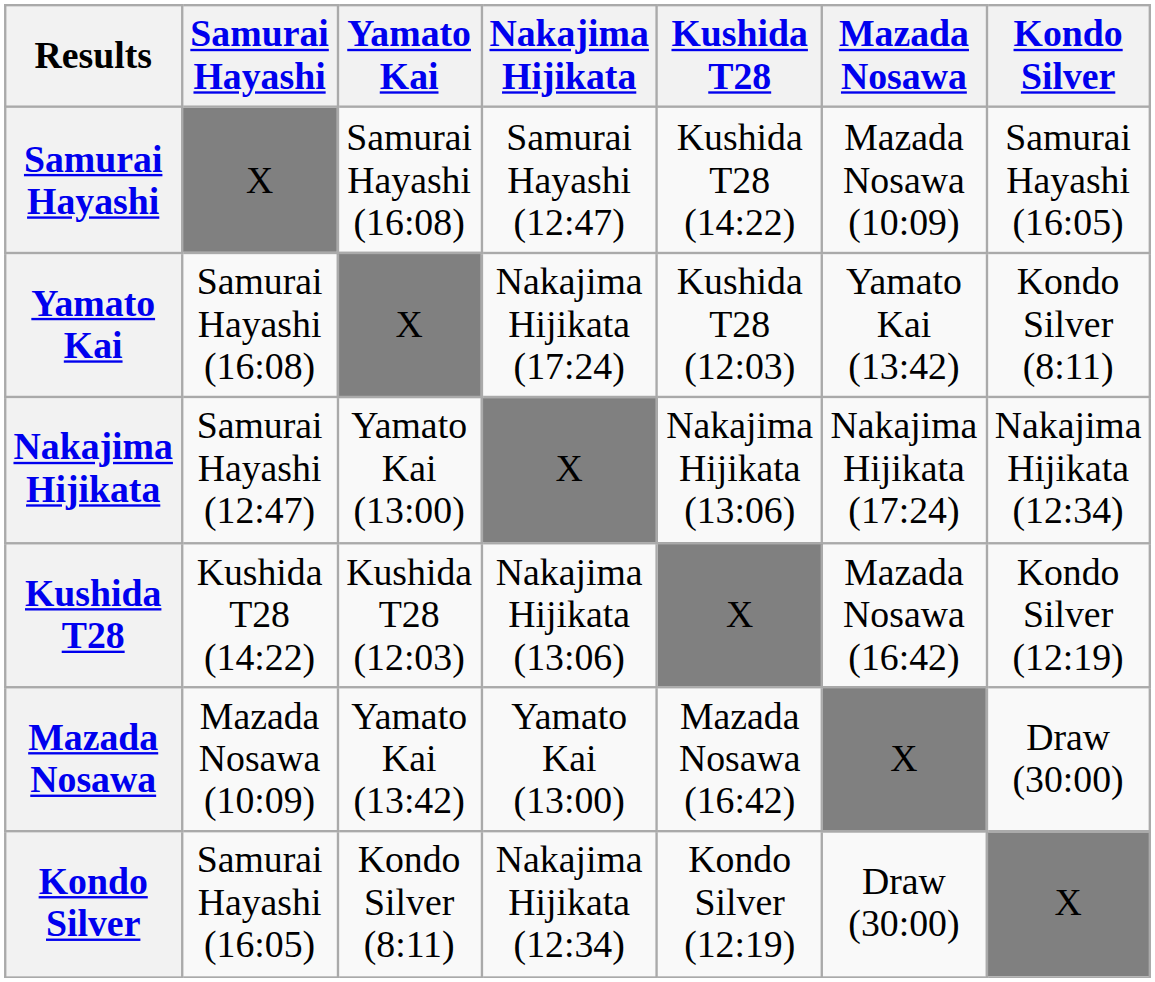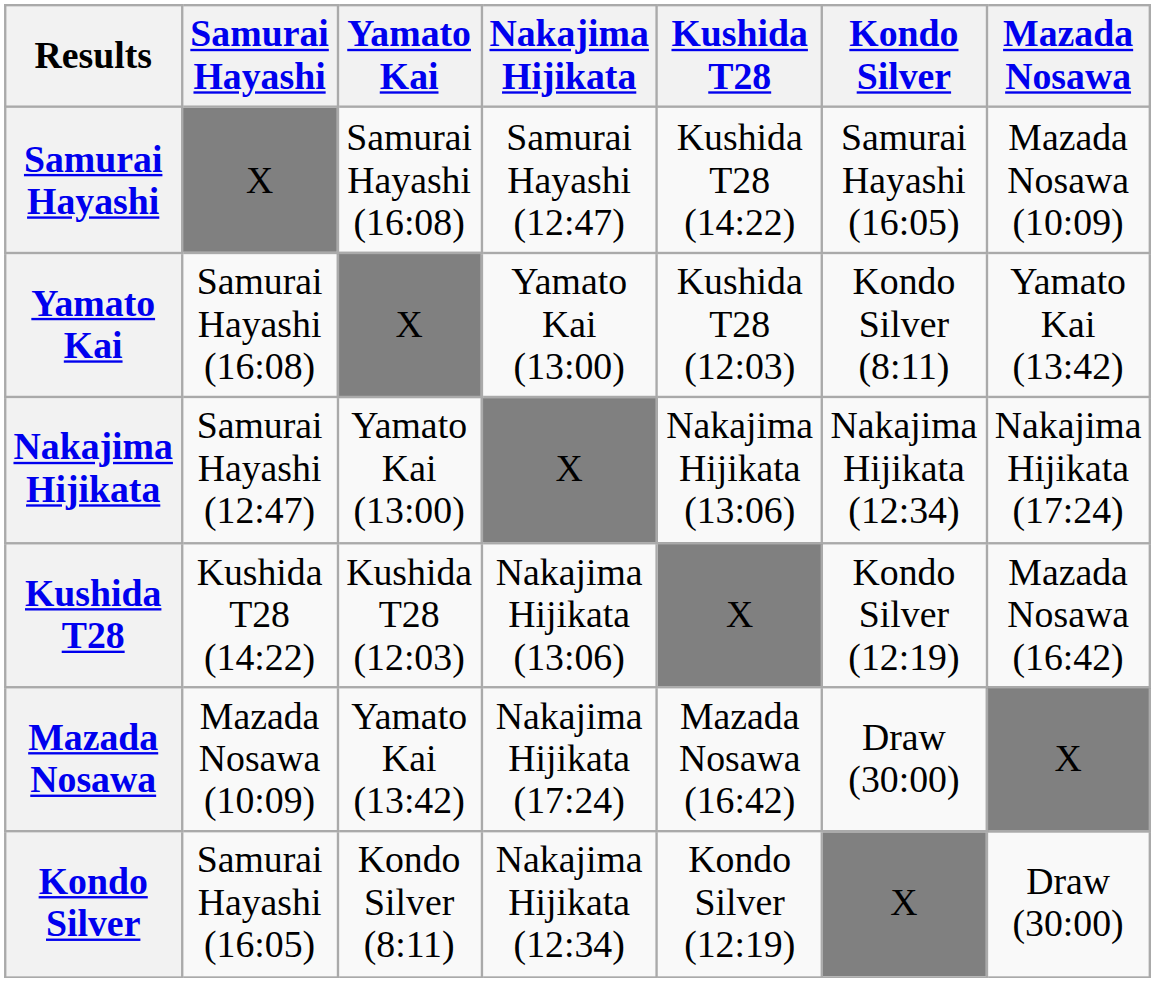columns swapped: (904, 55) <-> (1068, 55)
(569, 324) Nakajima Hijikata (17:24) -> (569, 324) Yamato Kai (13:00)
(569, 758) Yamato Kai (13:00) -> (569, 758) Nakajima Hijikata (17:24)
